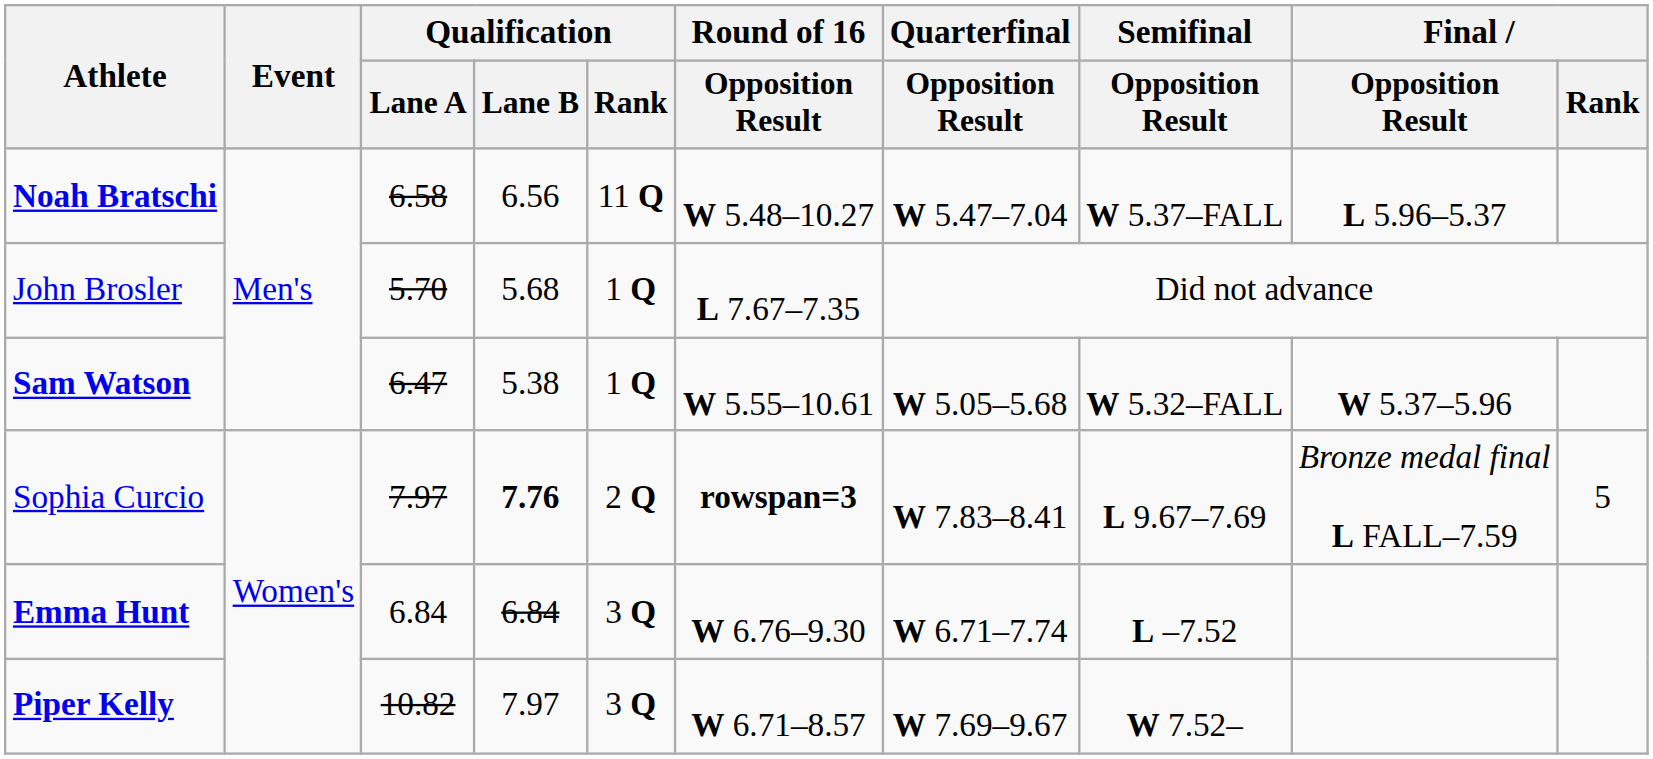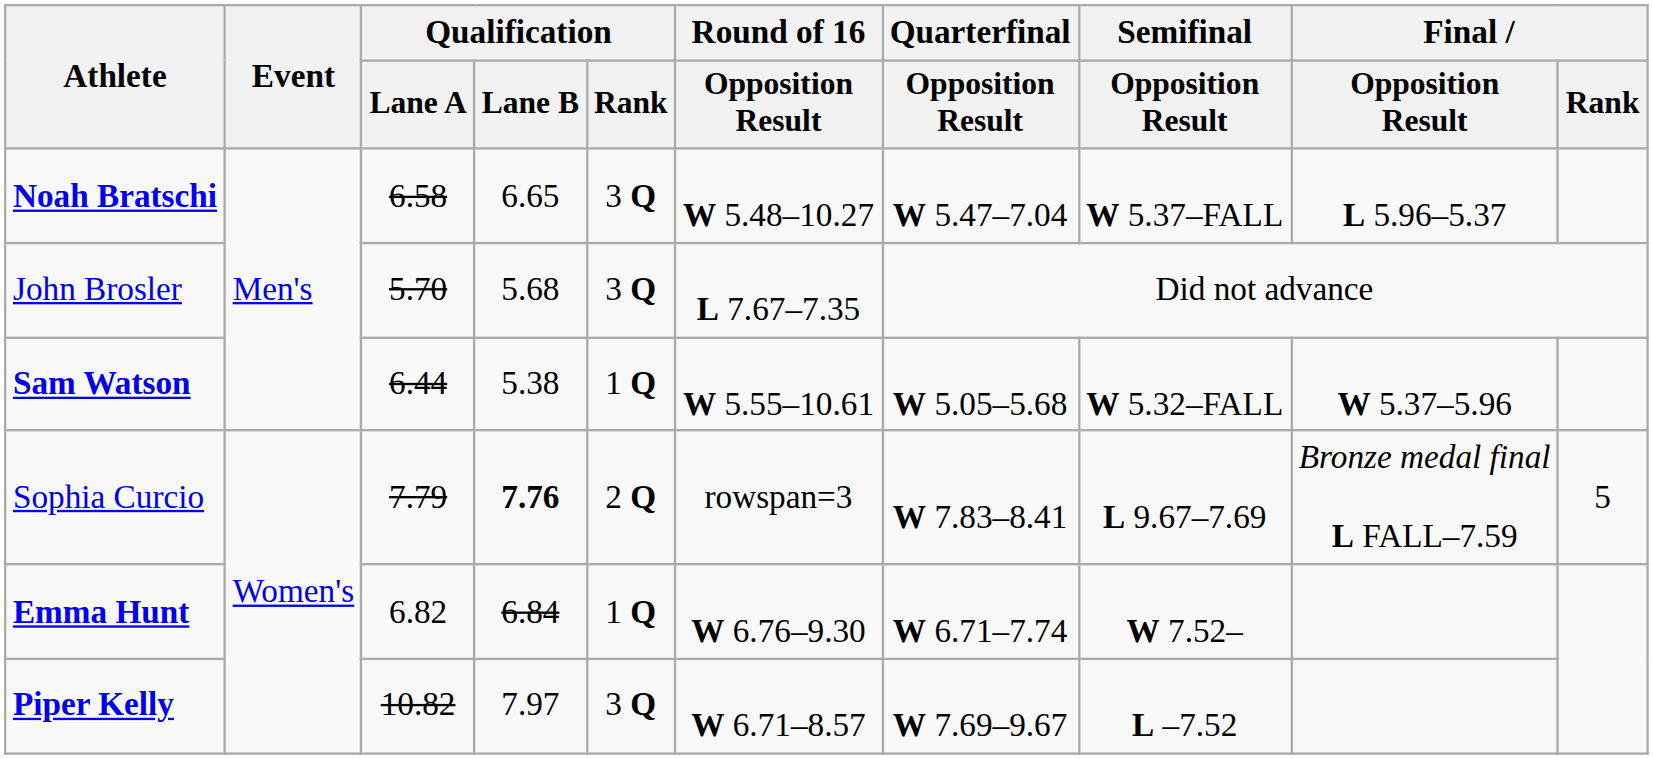(530, 195) 6.56 -> (530, 195) 6.65
(631, 195) 11 Q -> (631, 195) 3 Q
(631, 289) 1 Q -> (631, 289) 3 Q
(418, 383) 6.47 -> (418, 383) 6.44
(418, 497) 7.97 -> (418, 497) 7.79
(778, 497) bold -> (778, 497) normal
(418, 611) 6.84 -> (418, 611) 6.82
(631, 611) 3 Q -> (631, 611) 1 Q
(1185, 631) L –7.52 -> (1185, 631) W 7.52–
(1185, 725) W 7.52– -> (1185, 725) L –7.52
